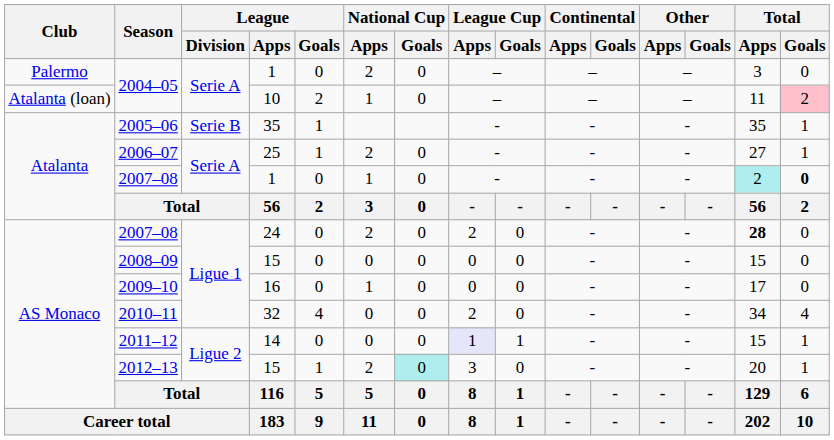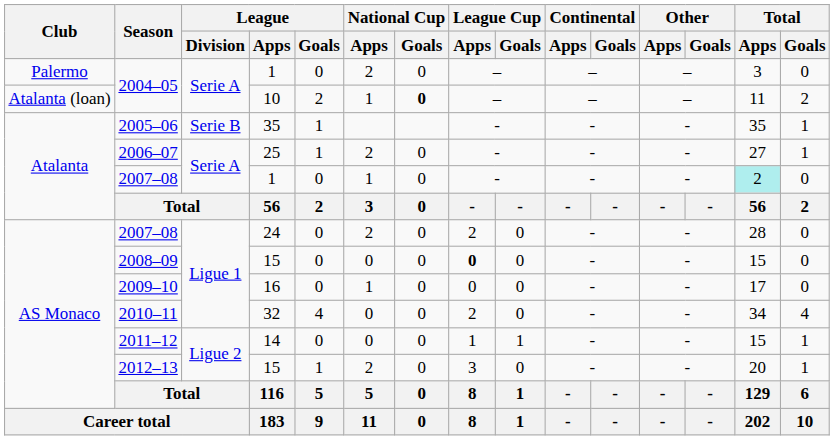(422, 98) normal -> (422, 98) bold
(805, 98) pink background -> (805, 98) no background
(805, 179) bold -> (805, 179) normal
(757, 233) bold -> (757, 233) normal
(472, 260) normal -> (472, 260) bold
(472, 340) lavender background -> (472, 340) no background
(422, 367) paleturquoise background -> (422, 367) no background
